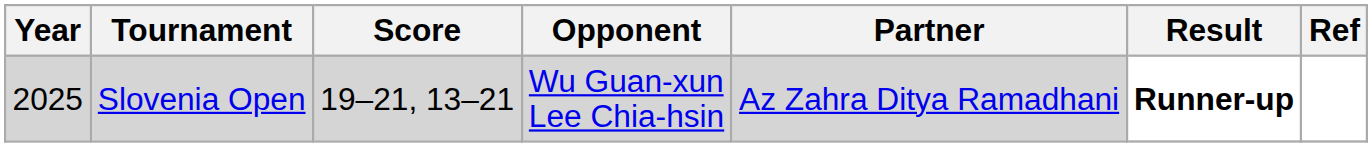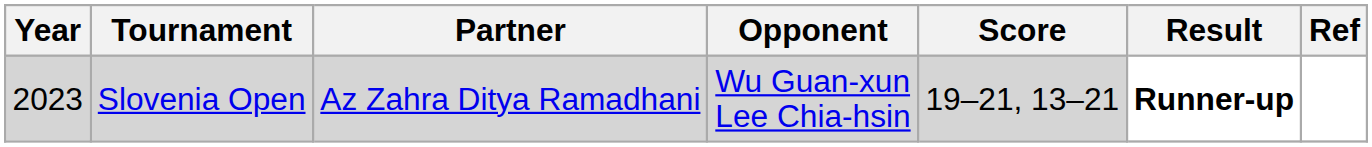columns swapped: (929, 31) <-> (417, 31)
(48, 98) 2025 -> (48, 98) 2023
